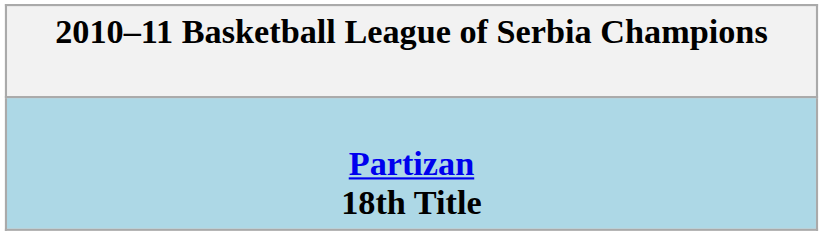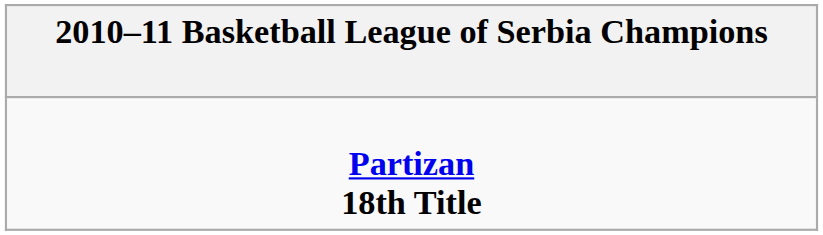(411, 182) lightblue background -> (411, 182) no background
